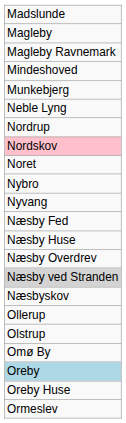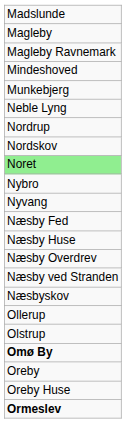(32, 146) pink background -> (32, 146) no background
(22, 164) no background -> (22, 164) lightgreen background
(63, 277) lightgrey background -> (63, 277) no background
(29, 352) normal -> (30, 352) bold
(23, 371) lightblue background -> (23, 371) no background
(32, 409) normal -> (34, 409) bold
